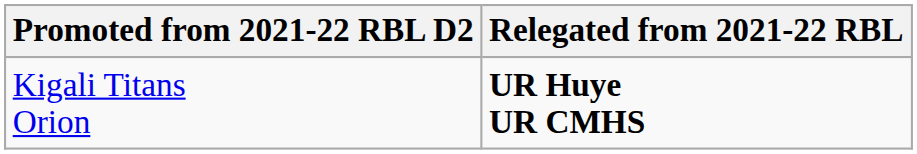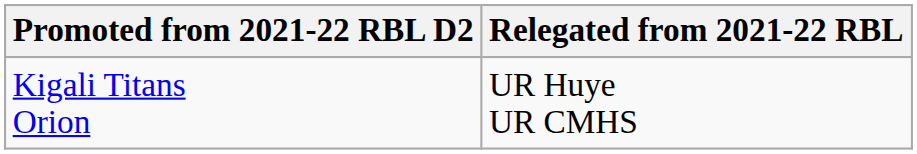(567, 102) bold -> (563, 102) normal
